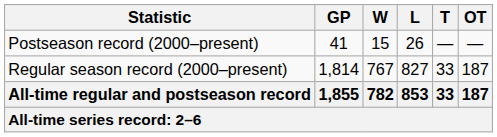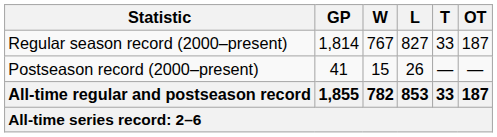rows swapped: (148, 69) <-> (133, 43)
